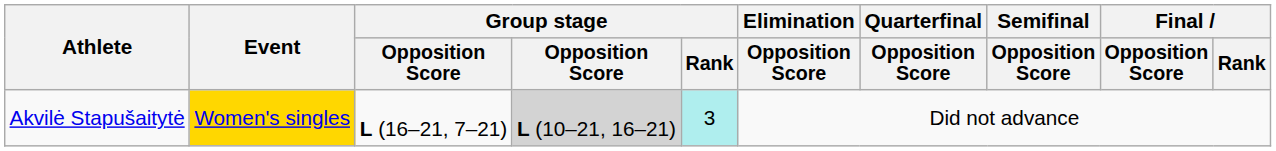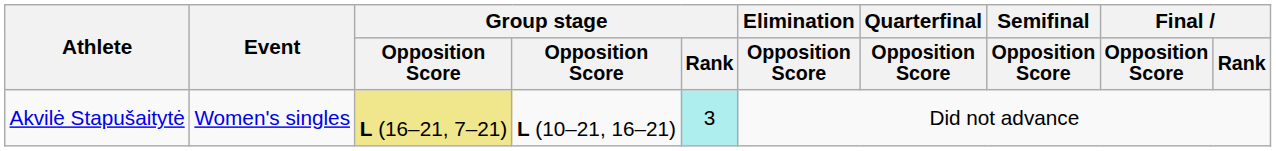(272, 118) gold background -> (272, 118) no background
(433, 130) no background -> (433, 130) khaki background
(596, 130) lightgrey background -> (596, 130) no background
